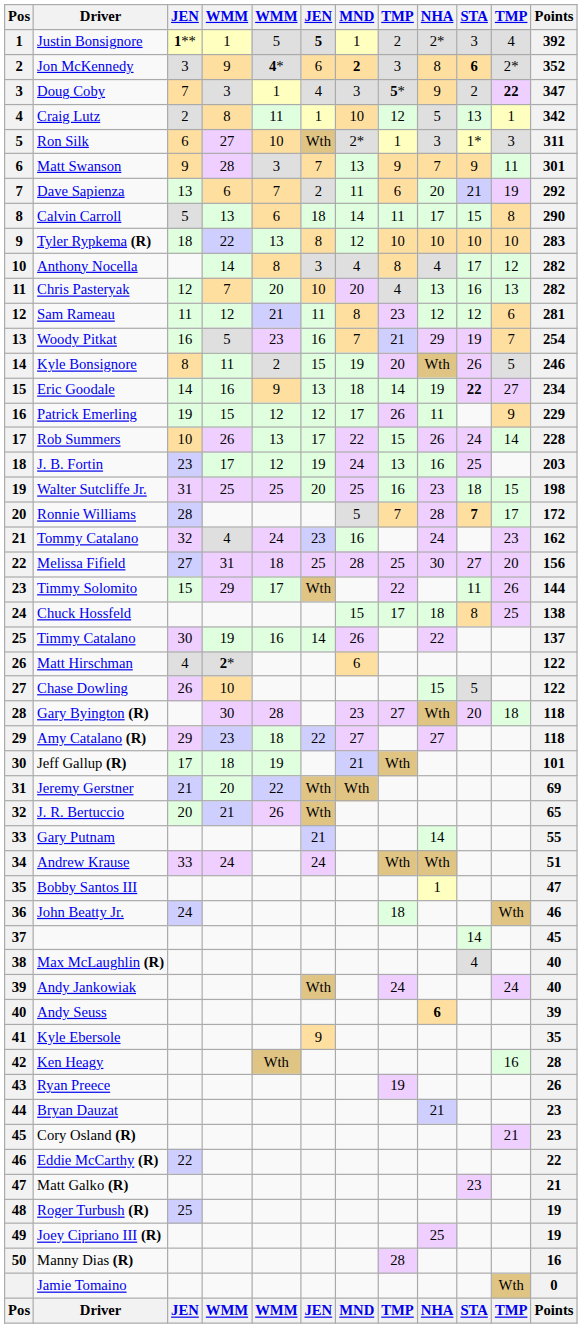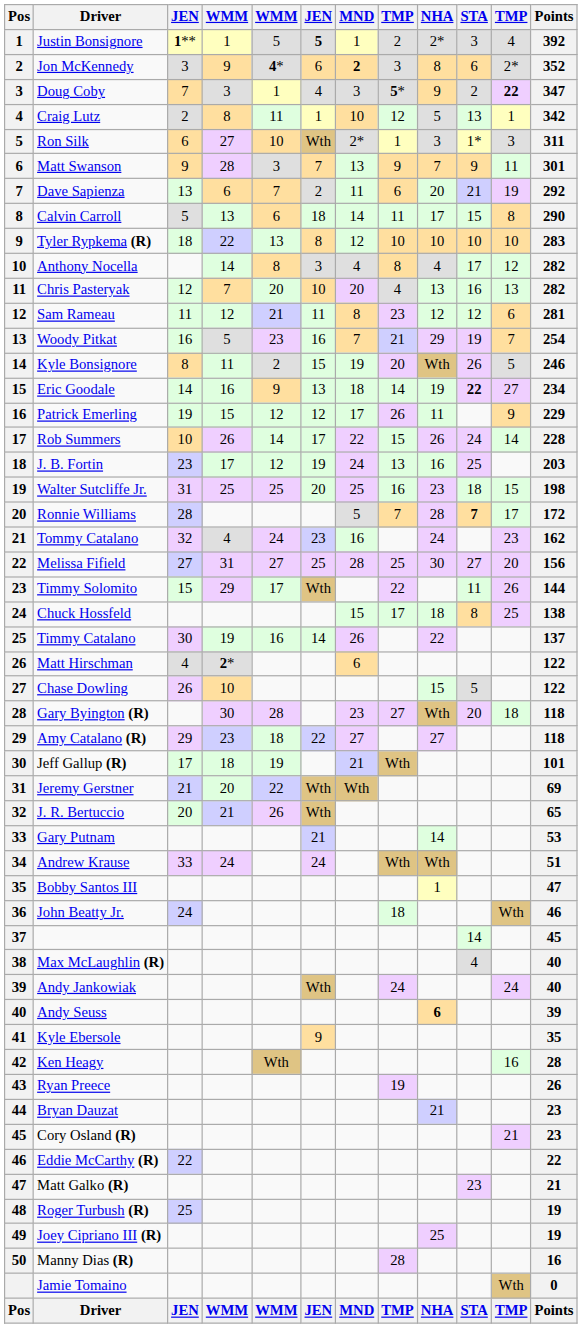(474, 67) bold -> (474, 67) normal
(276, 440) 13 -> (276, 440) 14
(276, 564) 18 -> (276, 564) 27
(554, 838) 55 -> (554, 838) 53
